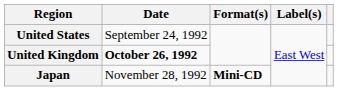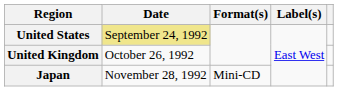(156, 34) no background -> (156, 34) khaki background
(151, 55) bold -> (149, 55) normal
(238, 75) bold -> (237, 75) normal
